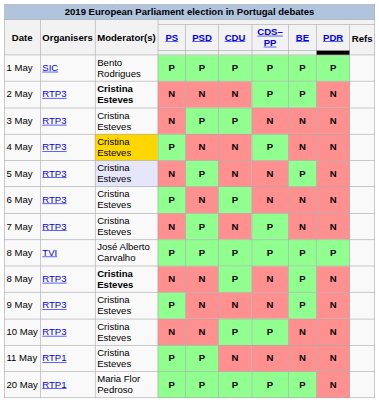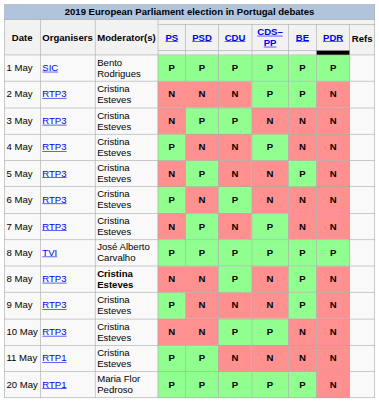(115, 94) bold -> (114, 94) normal
(114, 147) gold background -> (114, 147) no background
(114, 173) lavender background -> (114, 173) no background
